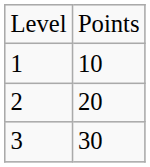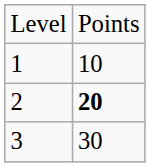(90, 102) normal -> (90, 102) bold
